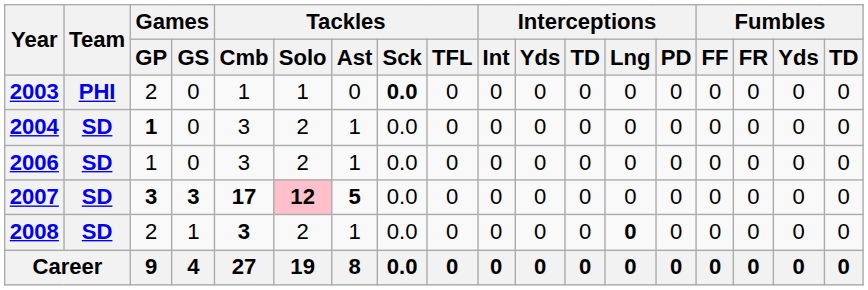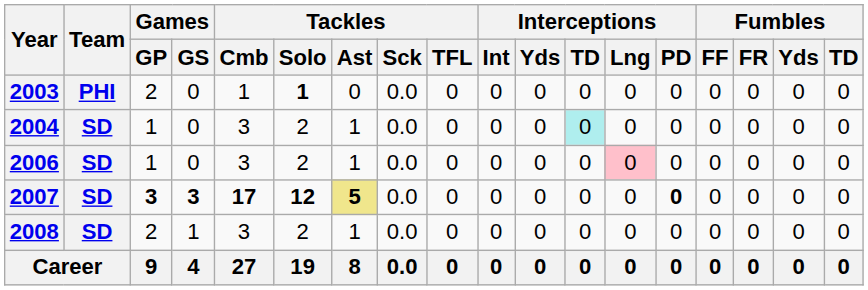(303, 92) normal -> (303, 92) bold
(402, 92) bold -> (402, 92) normal
(151, 127) bold -> (151, 127) normal
(585, 127) no background -> (585, 127) paleturquoise background
(630, 162) no background -> (630, 162) pink background
(303, 197) pink background -> (303, 197) no background
(355, 197) no background -> (355, 197) khaki background
(676, 197) normal -> (676, 197) bold
(244, 232) bold -> (244, 232) normal
(630, 232) bold -> (630, 232) normal
